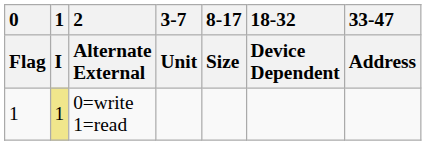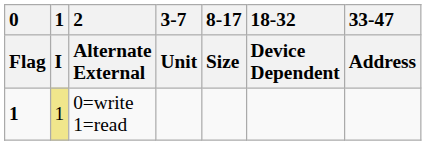(14, 113) normal -> (14, 113) bold
